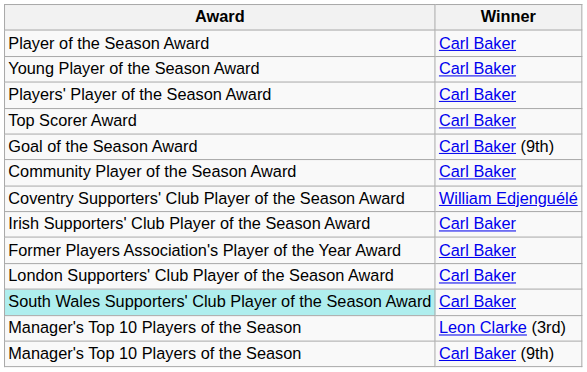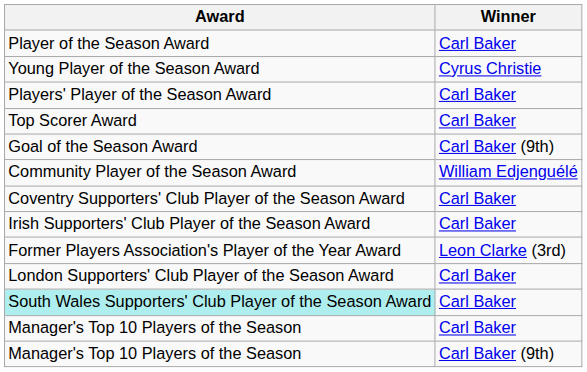(477, 69) Carl Baker -> (490, 69) Cyrus Christie
(477, 172) Carl Baker -> (508, 172) William Edjenguélé
(508, 198) William Edjenguélé -> (477, 198) Carl Baker
(477, 250) Carl Baker -> (502, 250) Leon Clarke (3rd)
(502, 328) Leon Clarke (3rd) -> (477, 328) Carl Baker
